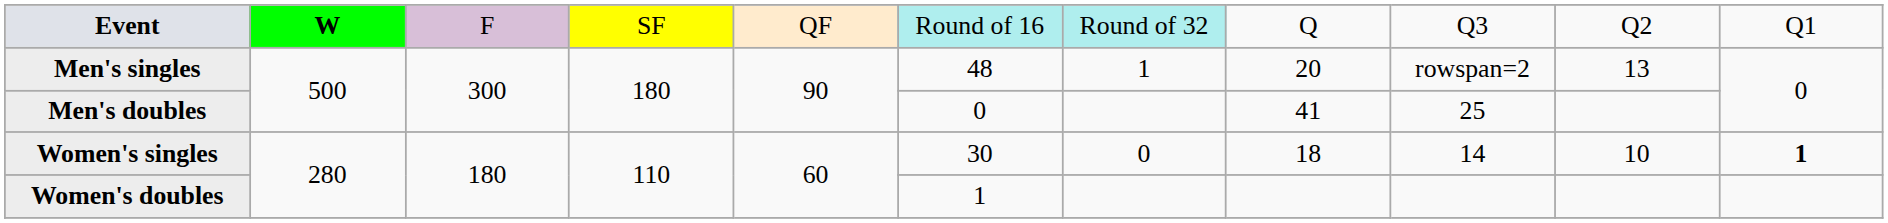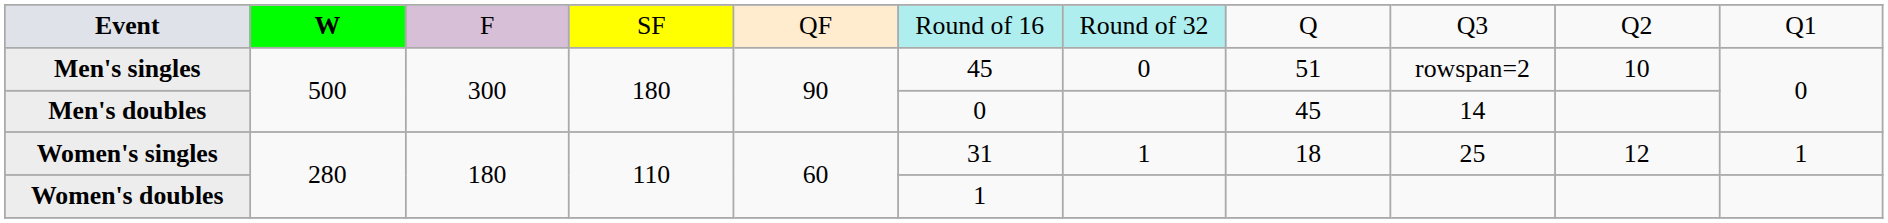(980, 68) 48 -> (980, 68) 45
(1144, 68) 1 -> (1144, 68) 0
(1308, 68) 20 -> (1308, 68) 51
(1637, 68) 13 -> (1637, 68) 10
(1308, 111) 41 -> (1308, 111) 45
(1472, 111) 25 -> (1472, 111) 14
(980, 153) 30 -> (980, 153) 31
(1144, 153) 0 -> (1144, 153) 1
(1472, 153) 14 -> (1472, 153) 25
(1637, 153) 10 -> (1637, 153) 12
(1801, 153) bold -> (1801, 153) normal
